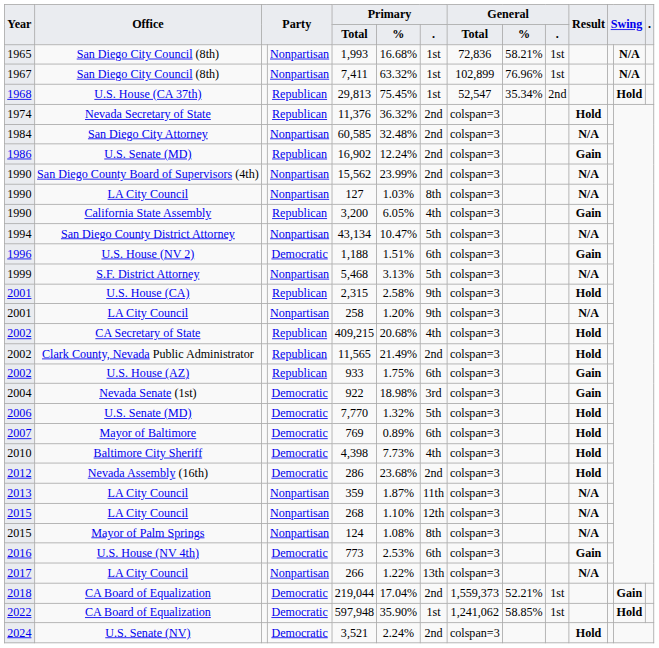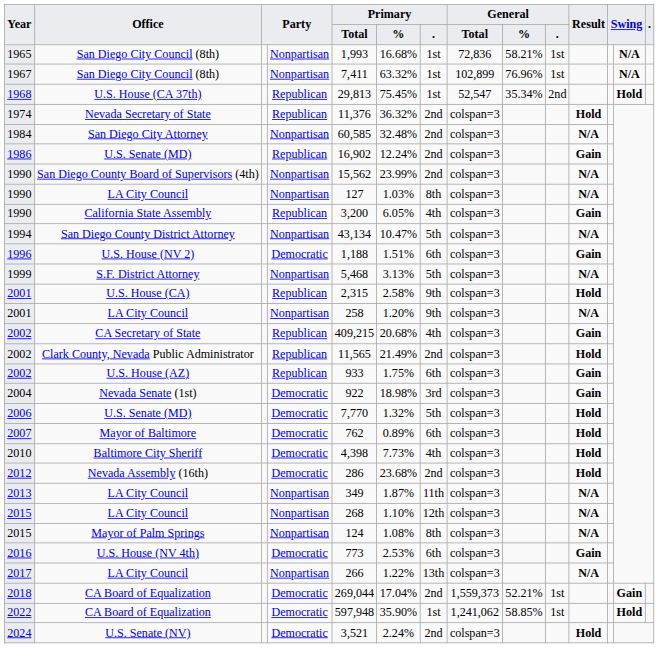(589, 334) Hold -> (589, 334) Gain
(354, 433) 769 -> (354, 433) 762
(354, 493) 359 -> (354, 493) 349
(354, 593) 219,044 -> (354, 593) 269,044
